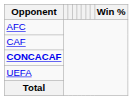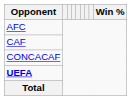(34, 57) bold -> (33, 57) normal
(19, 73) normal -> (19, 73) bold
